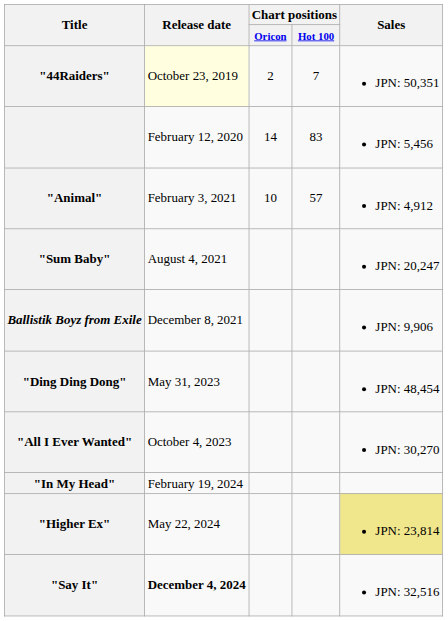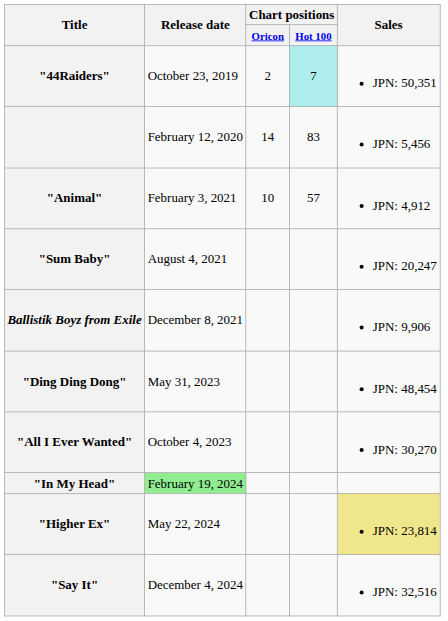(193, 76) lightyellow background -> (193, 76) no background
(316, 76) no background -> (313, 76) paleturquoise background
(195, 483) no background -> (195, 483) lightgreen background
(197, 585) bold -> (195, 585) normal
